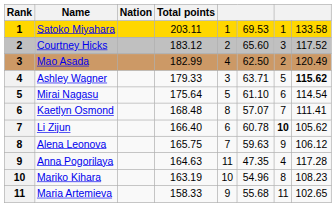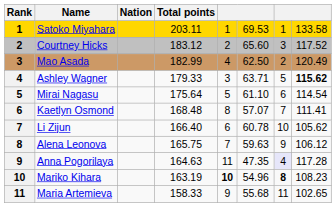(283, 128) bold -> (283, 128) normal
(283, 161) no background -> (283, 161) lavender background
(227, 177) normal -> (227, 177) bold
(283, 177) normal -> (283, 177) bold
